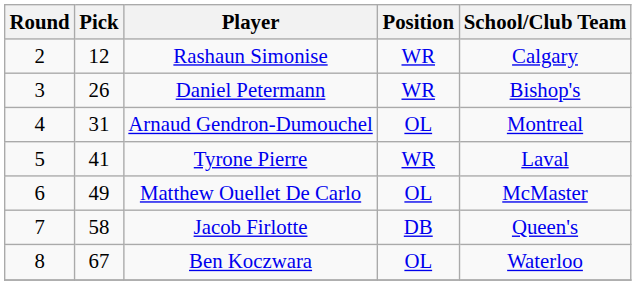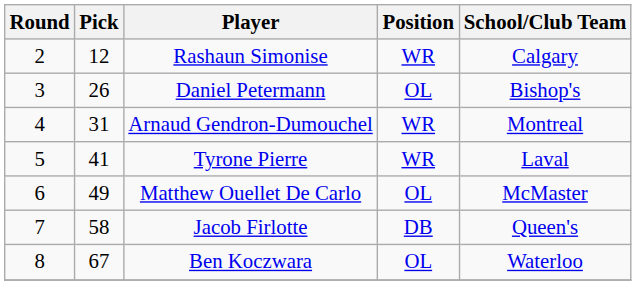(418, 90) WR -> (418, 90) OL
(418, 124) OL -> (418, 124) WR
